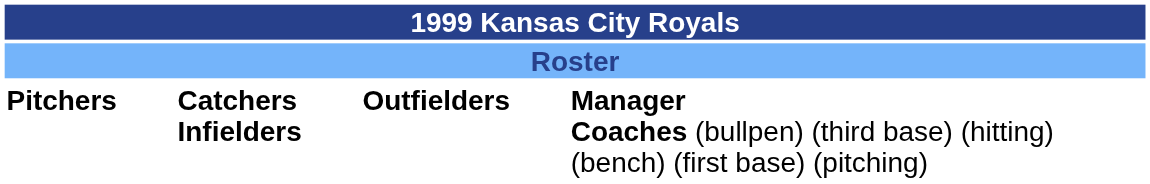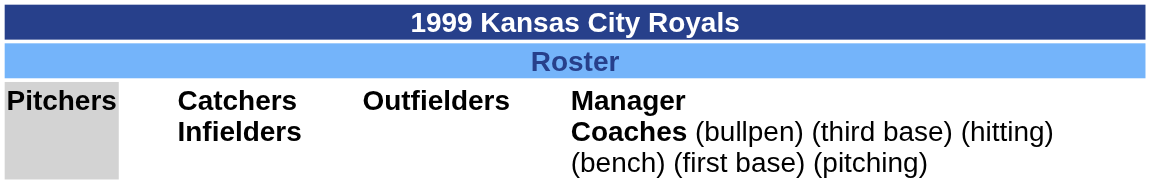(62, 99) no background -> (62, 99) lightgrey background
